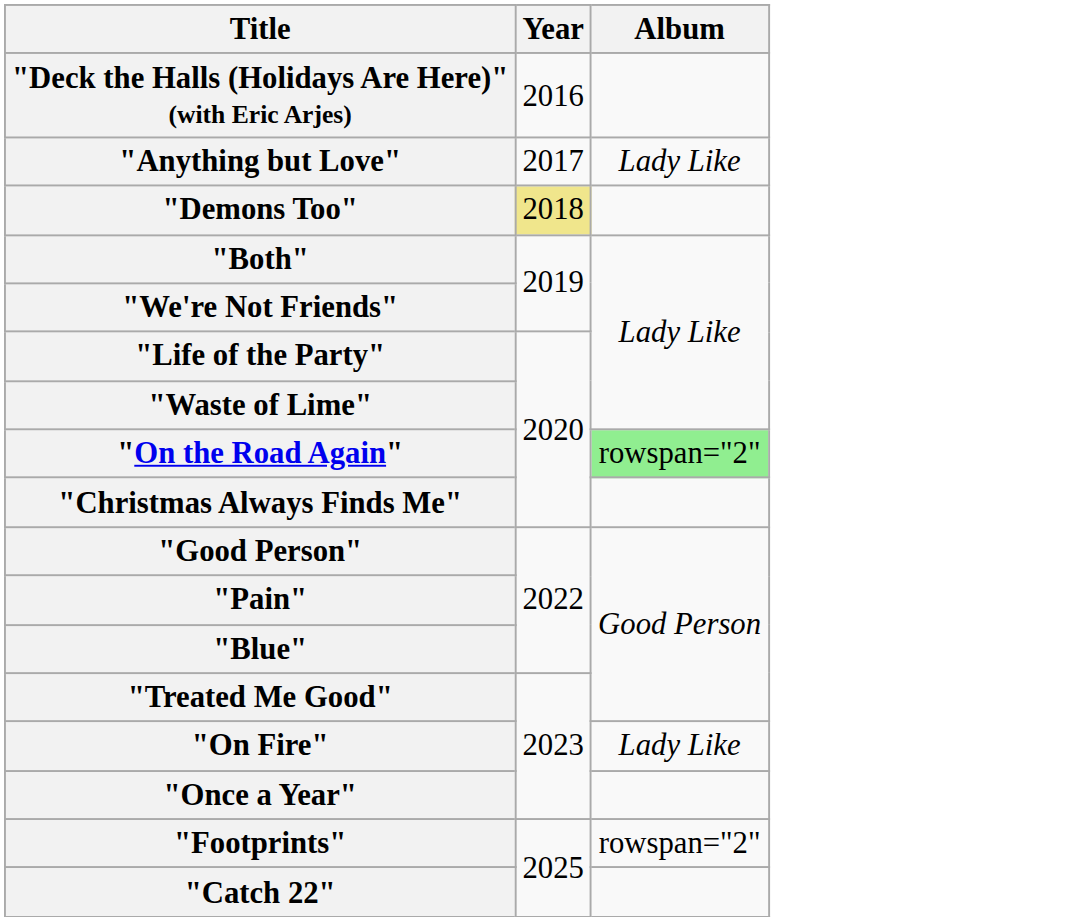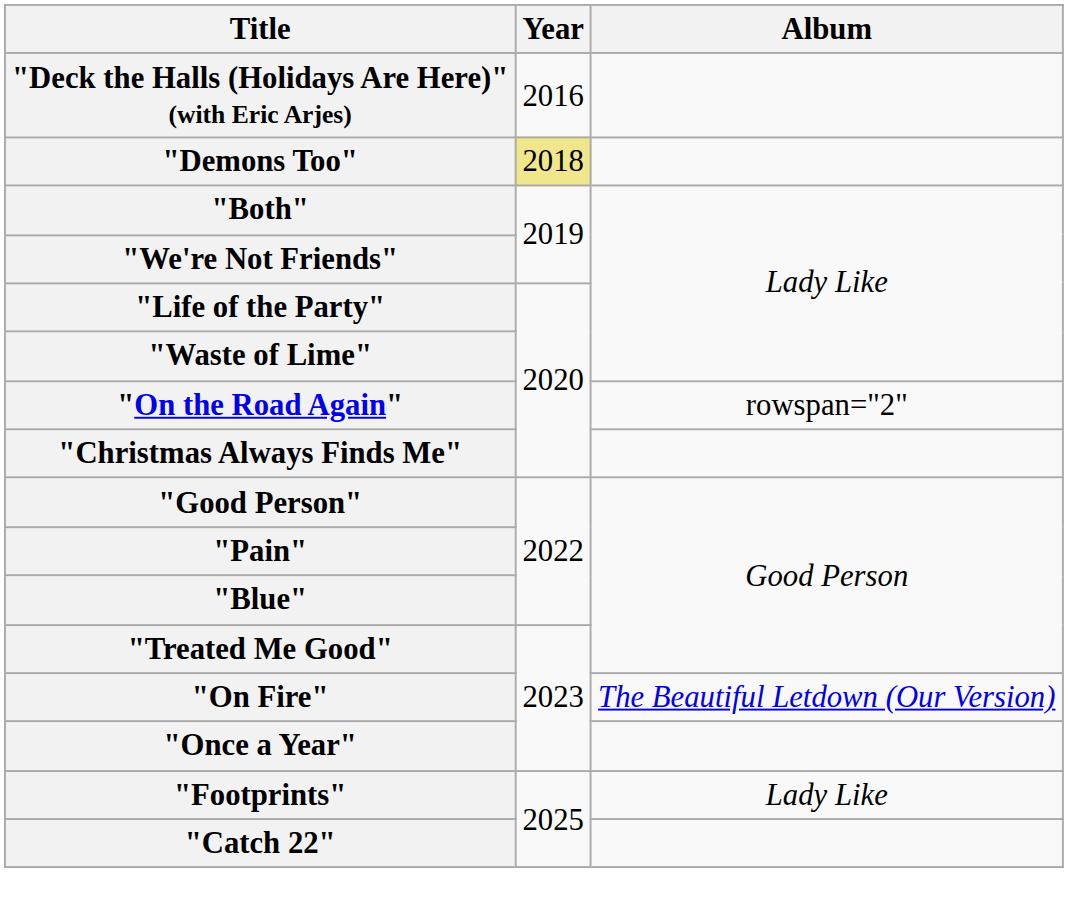- row: (260, 160)
(680, 453) lightgreen background -> (827, 404) no background
(680, 745) Lady Like -> (827, 696) The Beautiful Letdown (Our Version)
(680, 842) rowspan="2" -> (827, 794) Lady Like
